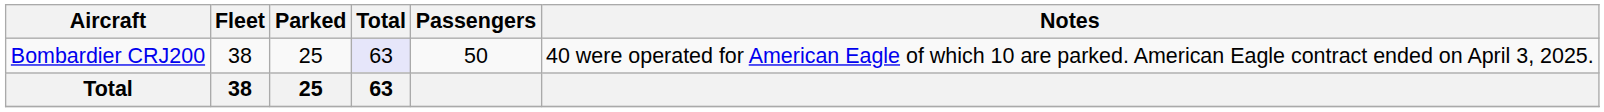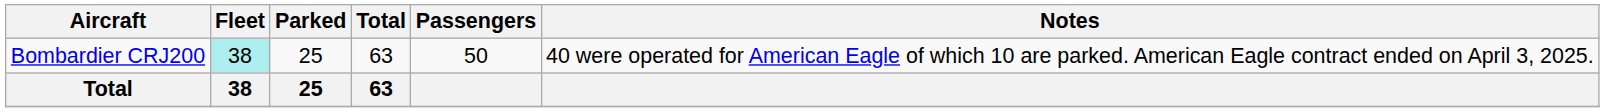(240, 55) no background -> (240, 55) paleturquoise background
(381, 55) lavender background -> (381, 55) no background
